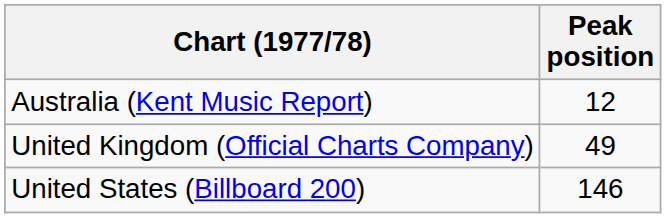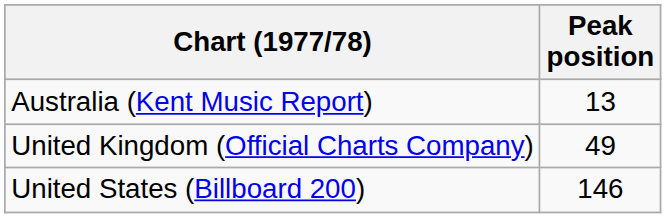(600, 101) 12 -> (600, 101) 13
